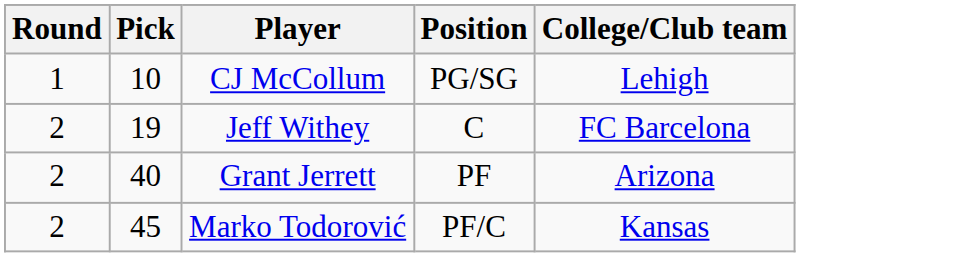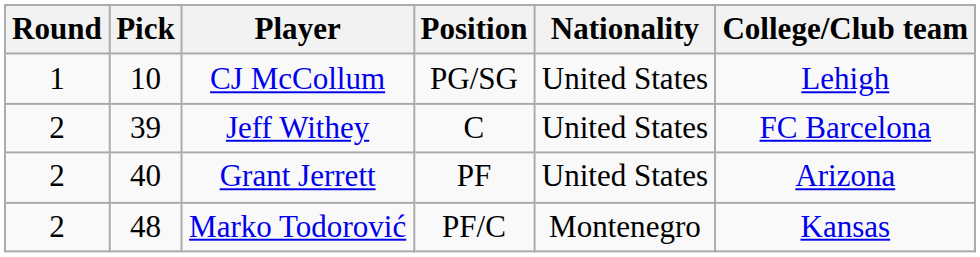+ column: (625, 29)
(145, 127) 19 -> (145, 127) 39
(145, 226) 45 -> (145, 226) 48
